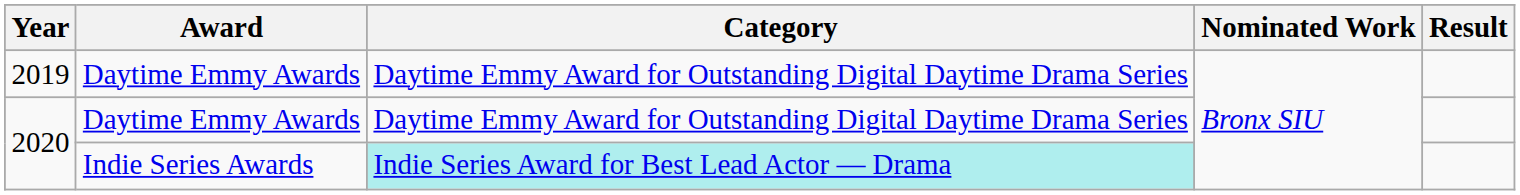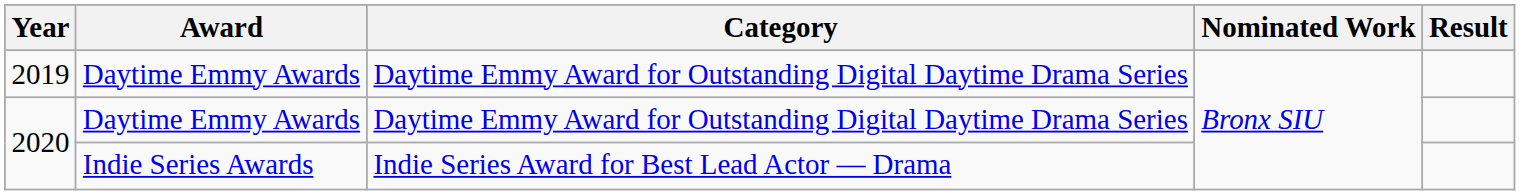(662, 165) paleturquoise background -> (662, 165) no background
